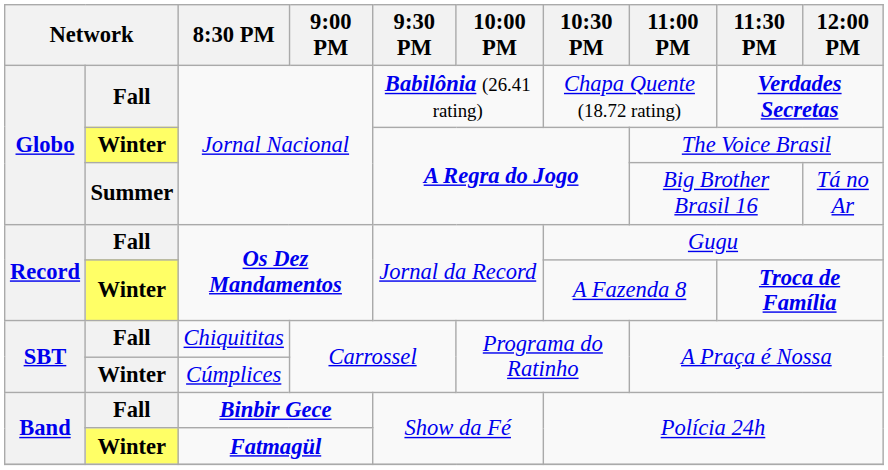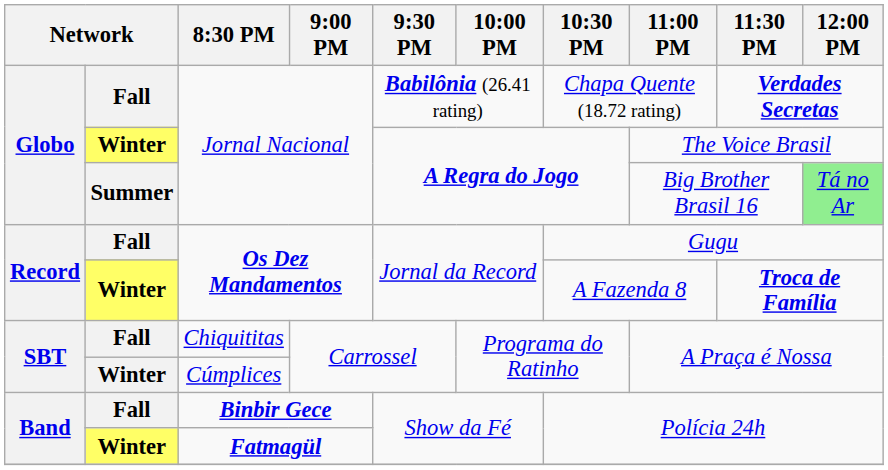(843, 193) no background -> (843, 193) lightgreen background
